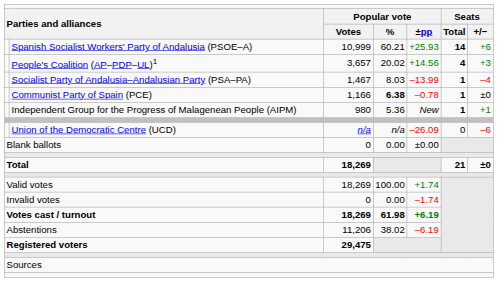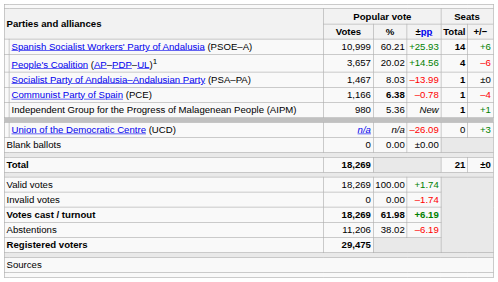(485, 63) +3 -> (486, 63) –6
(486, 80) –4 -> (486, 80) ±0
(486, 95) ±0 -> (486, 95) –4
(486, 130) –6 -> (485, 130) +3
